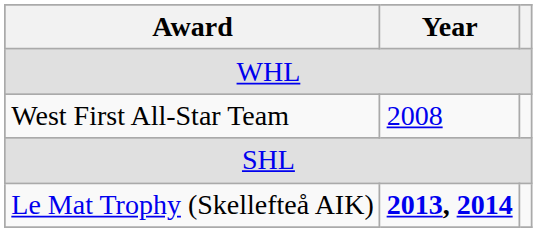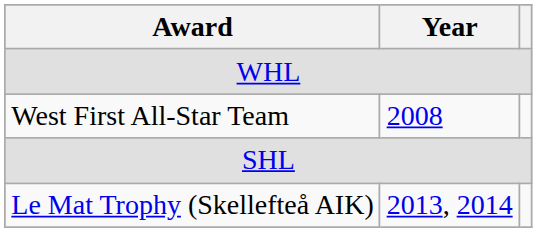(450, 204) bold -> (450, 204) normal
